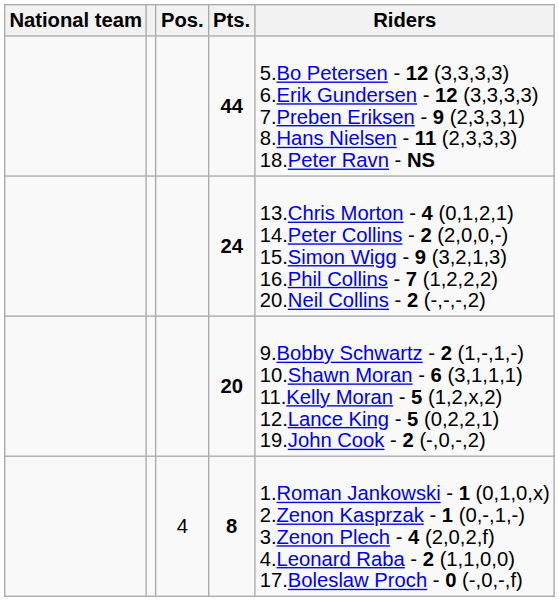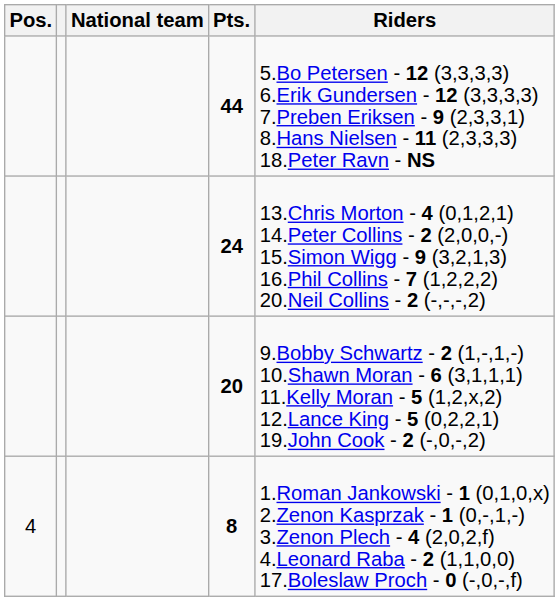columns swapped: (182, 20) <-> (76, 20)
